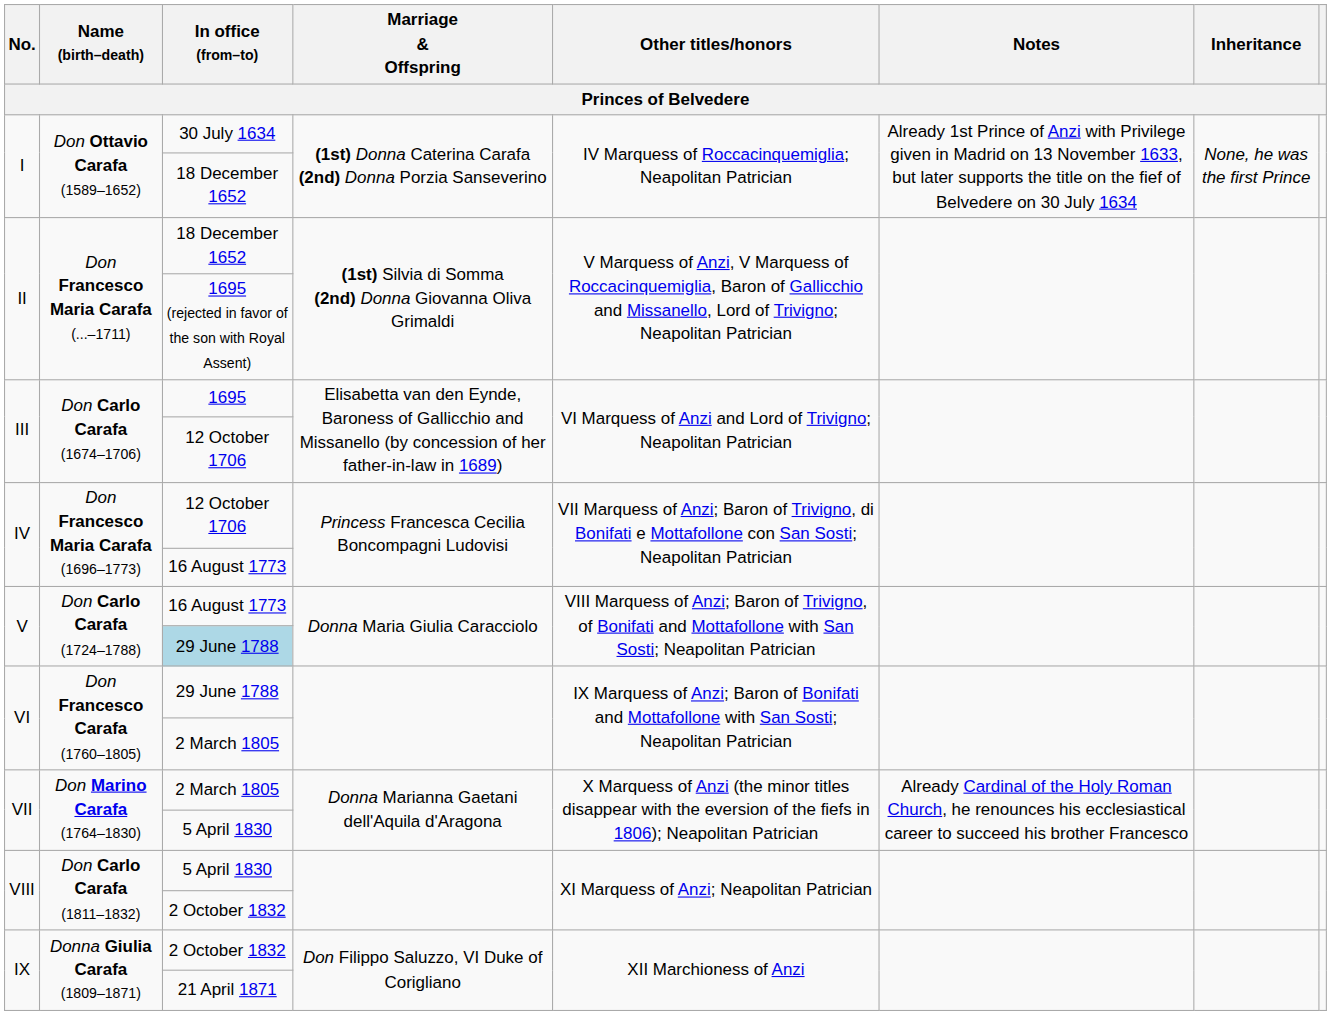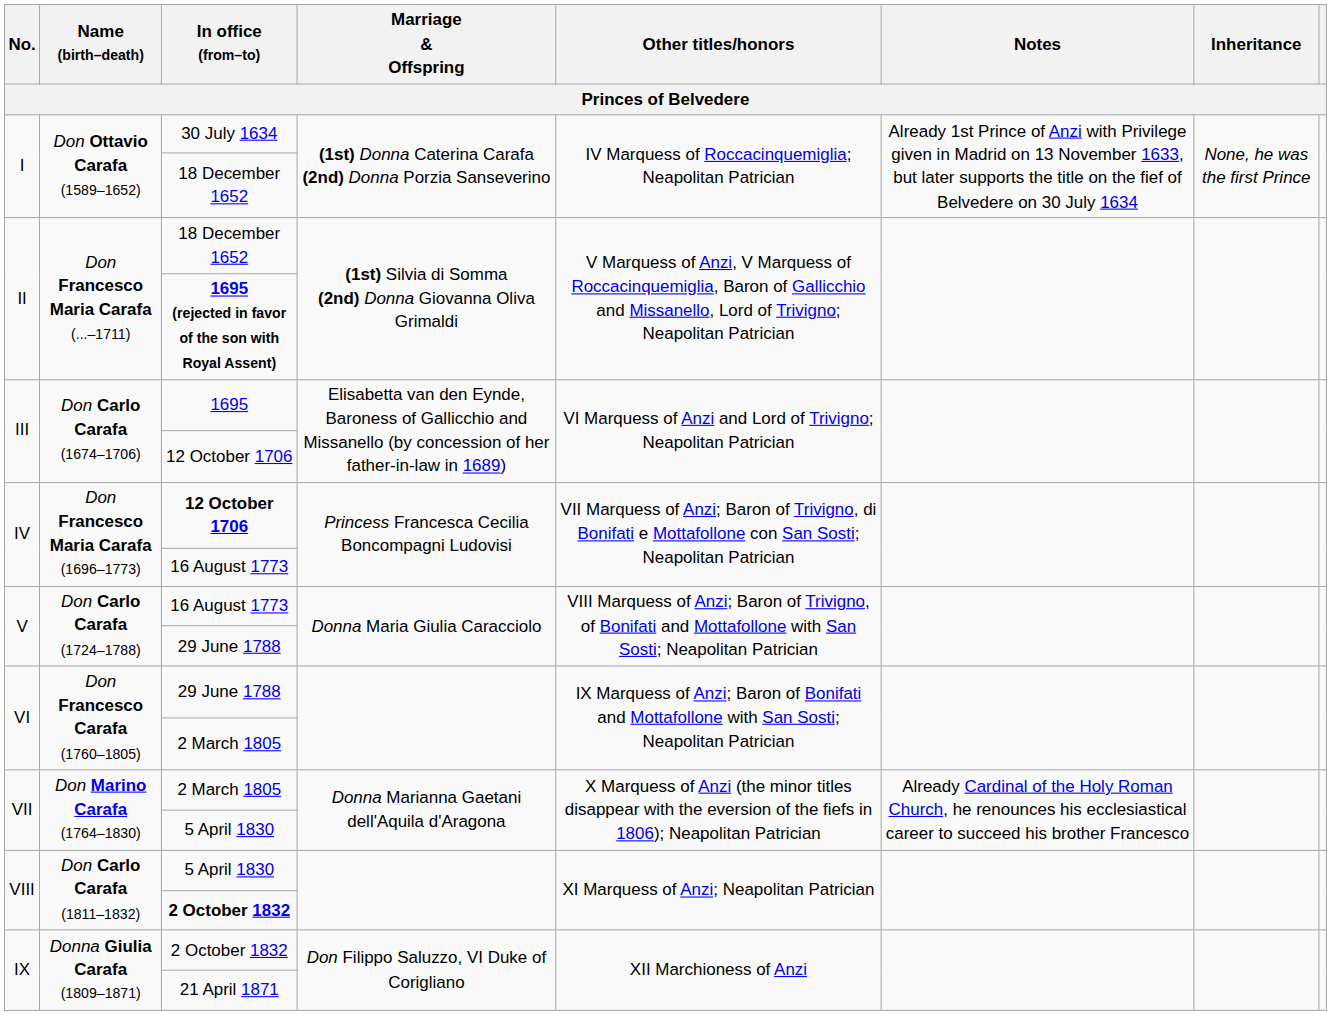(227, 325) normal -> (229, 325) bold
(227, 514) normal -> (229, 514) bold
(227, 645) lightblue background -> (229, 645) no background
(227, 909) normal -> (229, 909) bold
